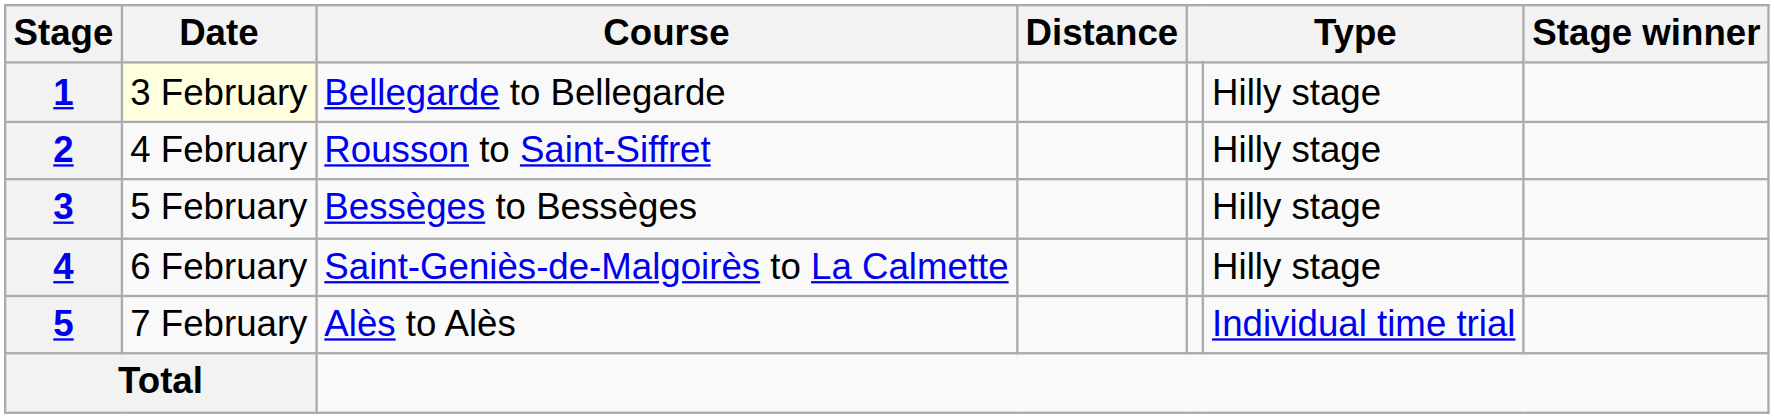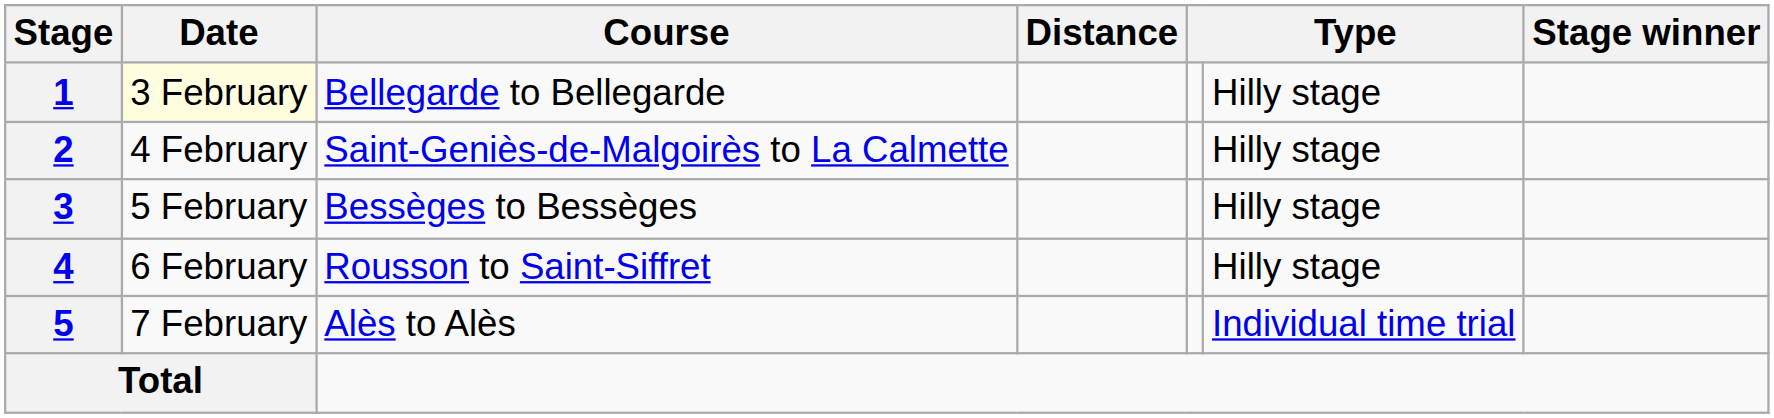(517, 149) Rousson to Saint-Siffret -> (666, 149) Saint-Geniès-de-Malgoirès to La Calmette
(666, 265) Saint-Geniès-de-Malgoirès to La Calmette -> (517, 265) Rousson to Saint-Siffret
